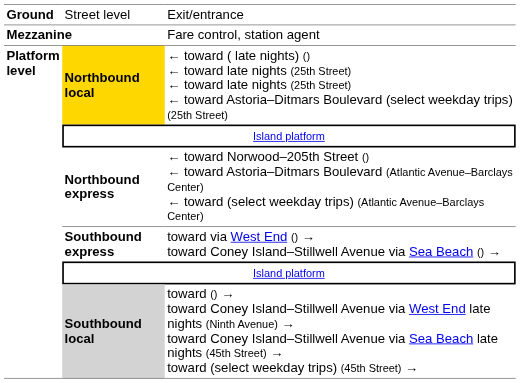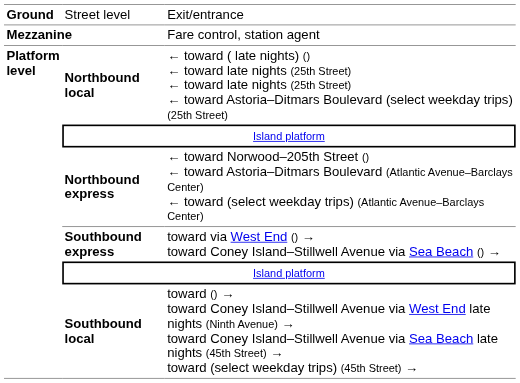(102, 85) gold background -> (102, 85) no background
(103, 331) lightgrey background -> (103, 331) no background
